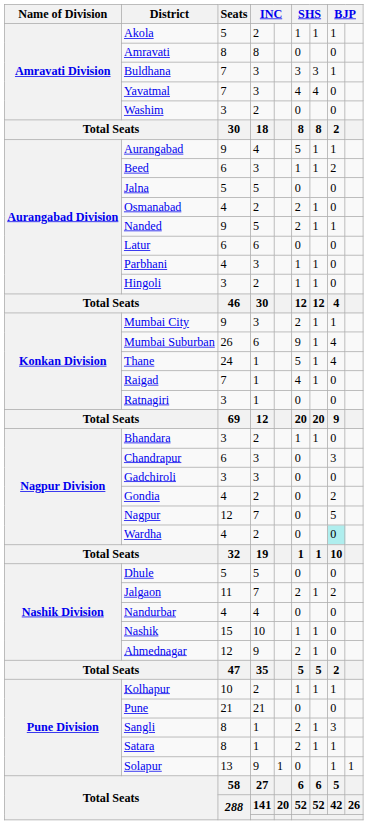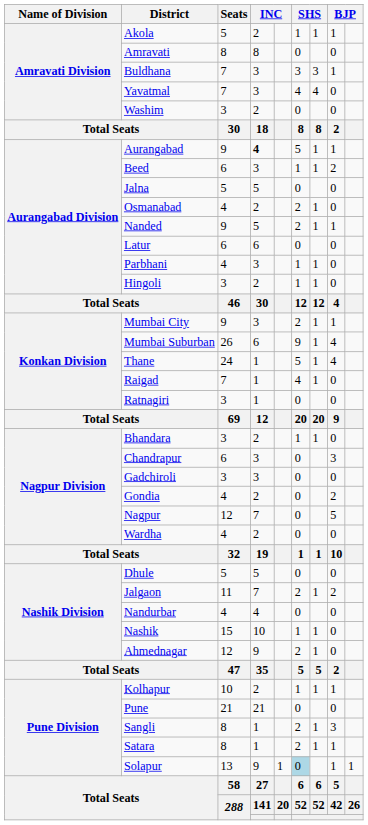(256, 149) normal -> (256, 149) bold
(333, 534) paleturquoise background -> (333, 534) no background
(298, 766) no background -> (298, 766) lightblue background
